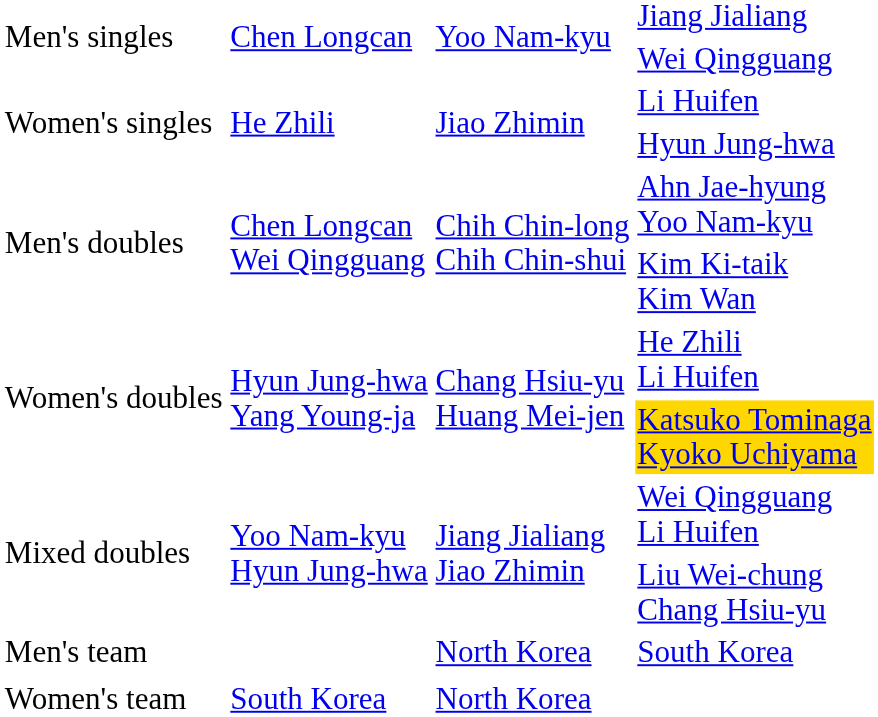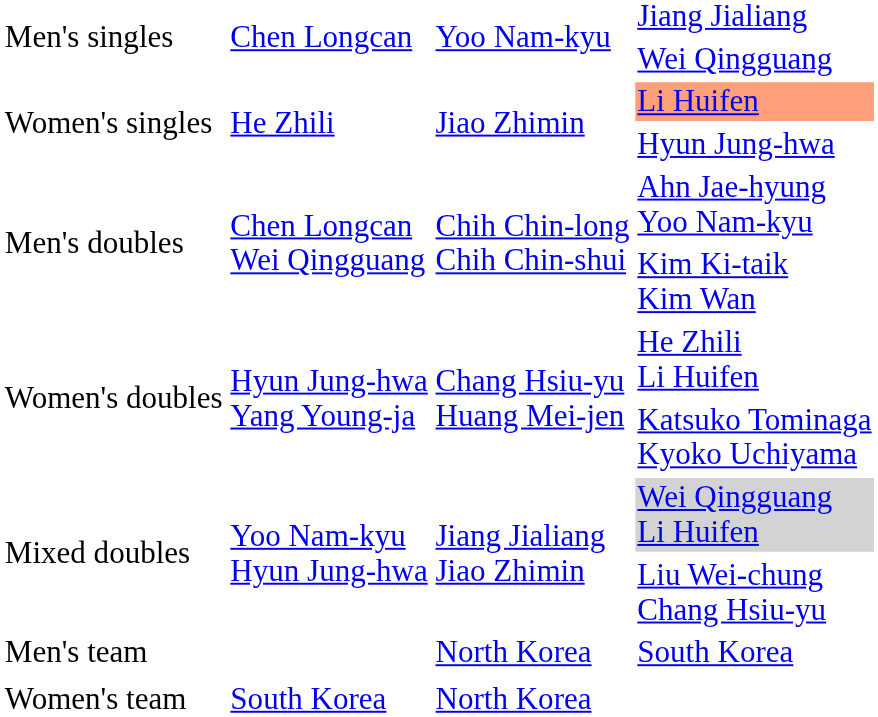(698, 101) no background -> (698, 101) lightsalmon background
(754, 436) gold background -> (754, 436) no background
(735, 514) no background -> (735, 514) lightgrey background
